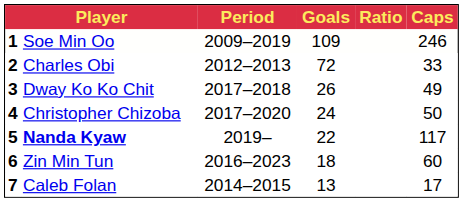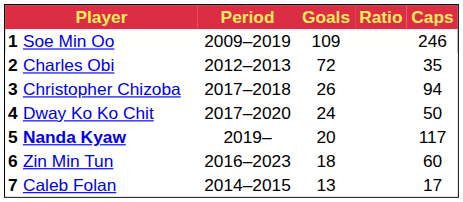(433, 65) 33 -> (433, 65) 35
(88, 89) Dway Ko Ko Chit -> (102, 89) Christopher Chizoba
(433, 89) 49 -> (433, 89) 94
(102, 113) Christopher Chizoba -> (88, 113) Dway Ko Ko Chit
(326, 137) 22 -> (326, 137) 20
